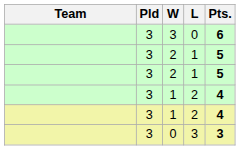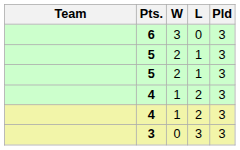columns swapped: (149, 14) <-> (220, 14)
